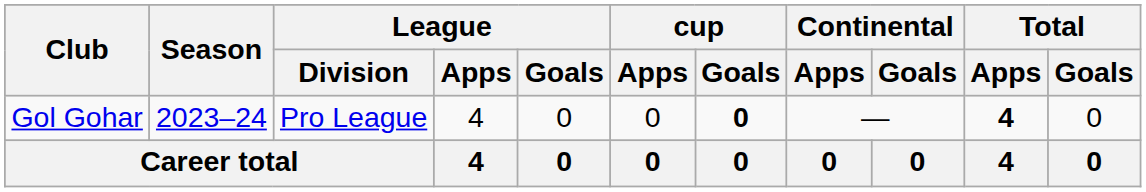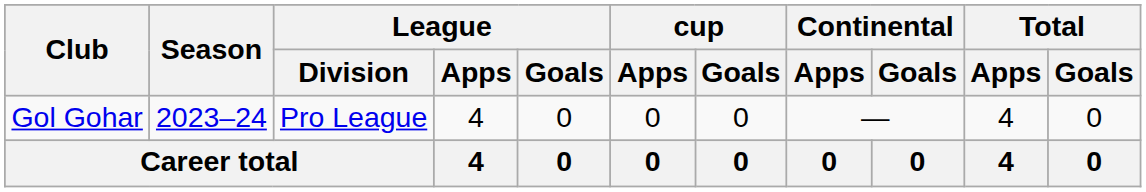(741, 117) bold -> (741, 117) normal
(1006, 117) bold -> (1006, 117) normal
